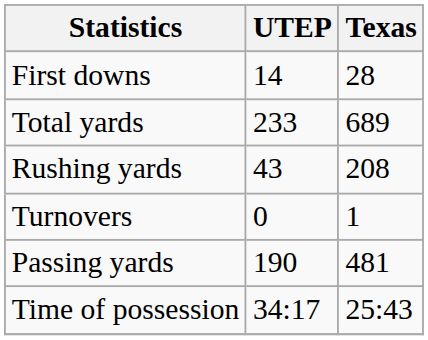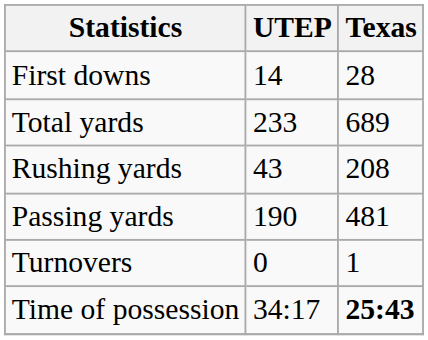rows swapped: (93, 262) <-> (72, 215)
(379, 309) normal -> (380, 309) bold
